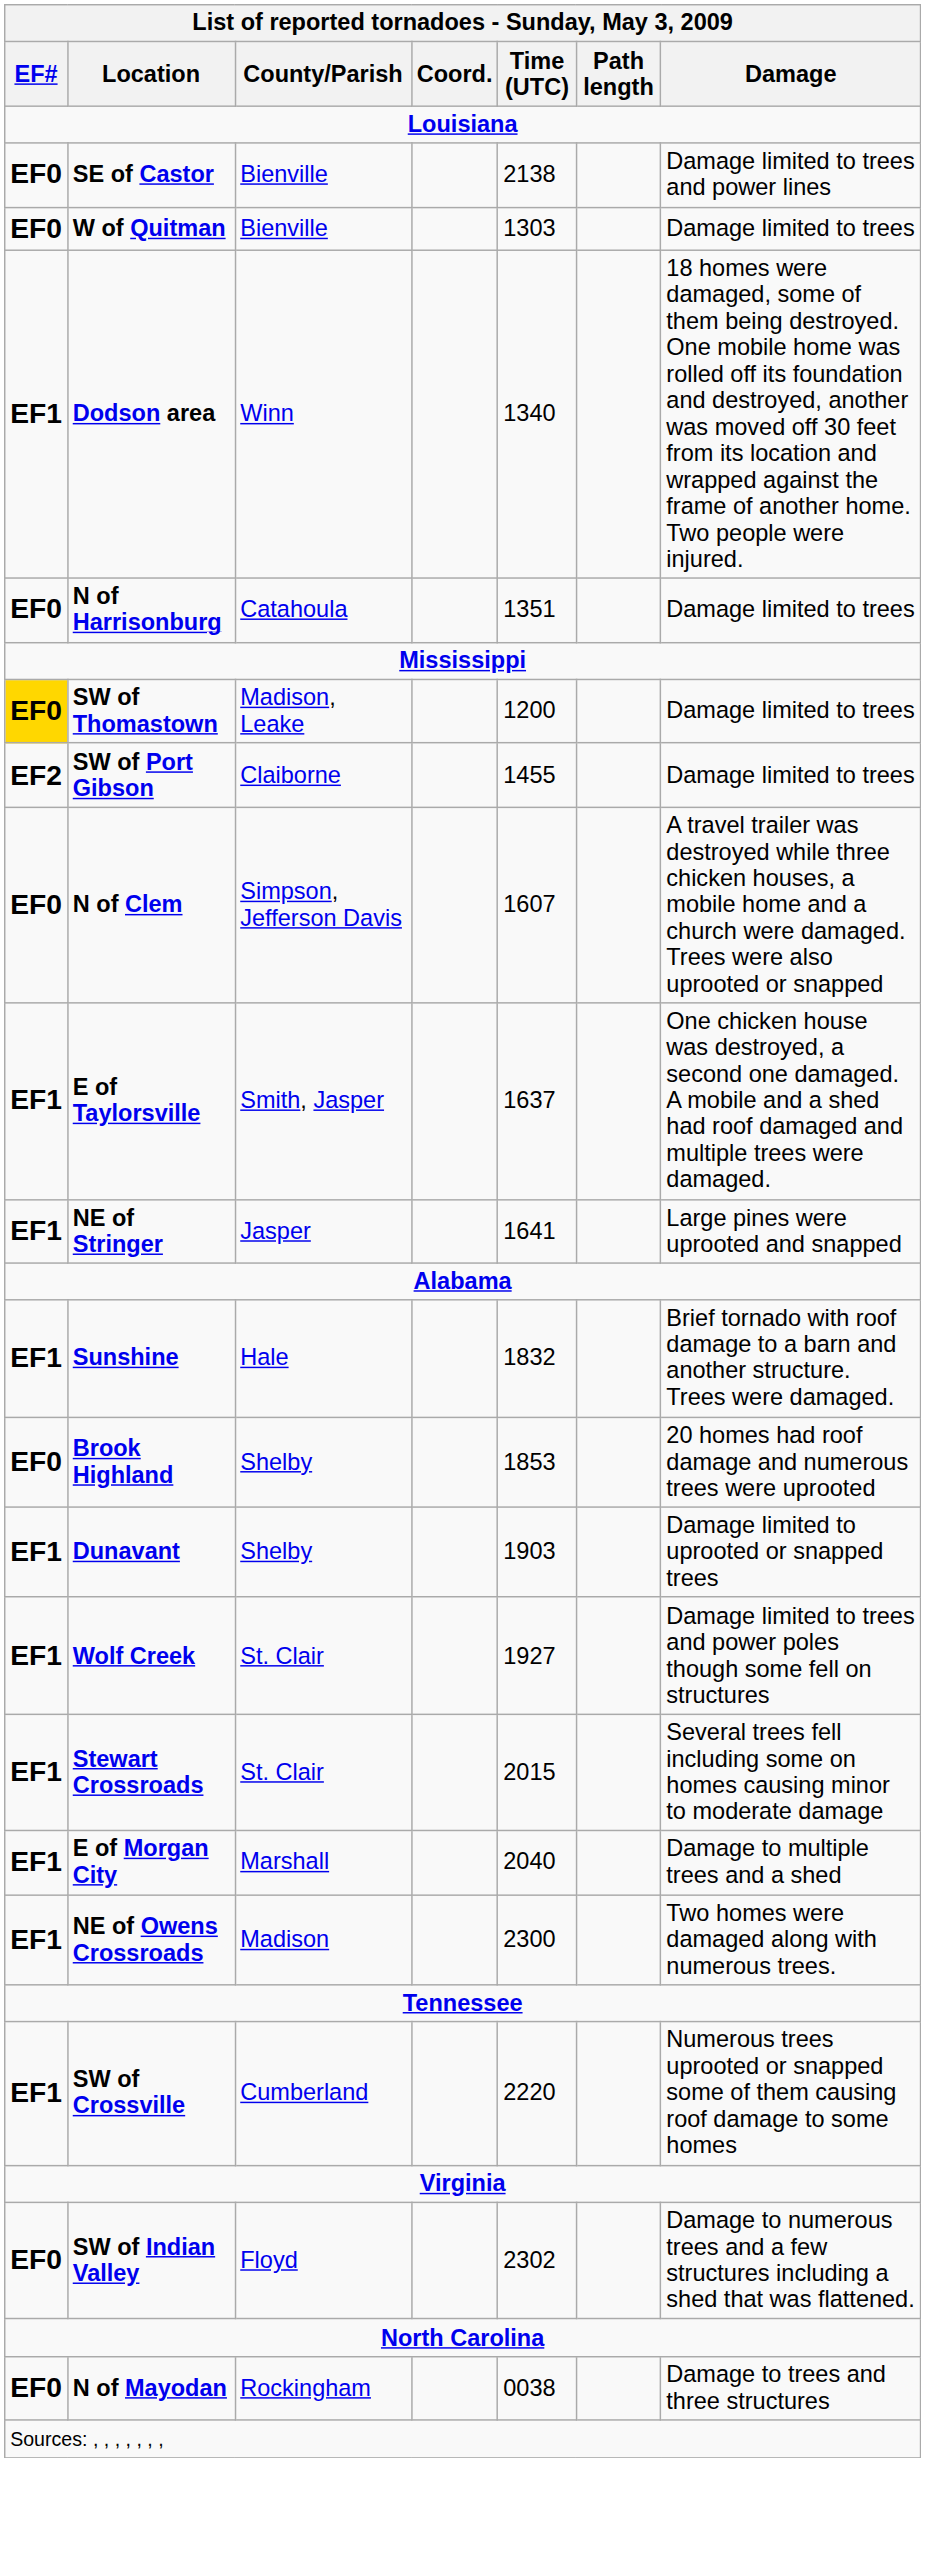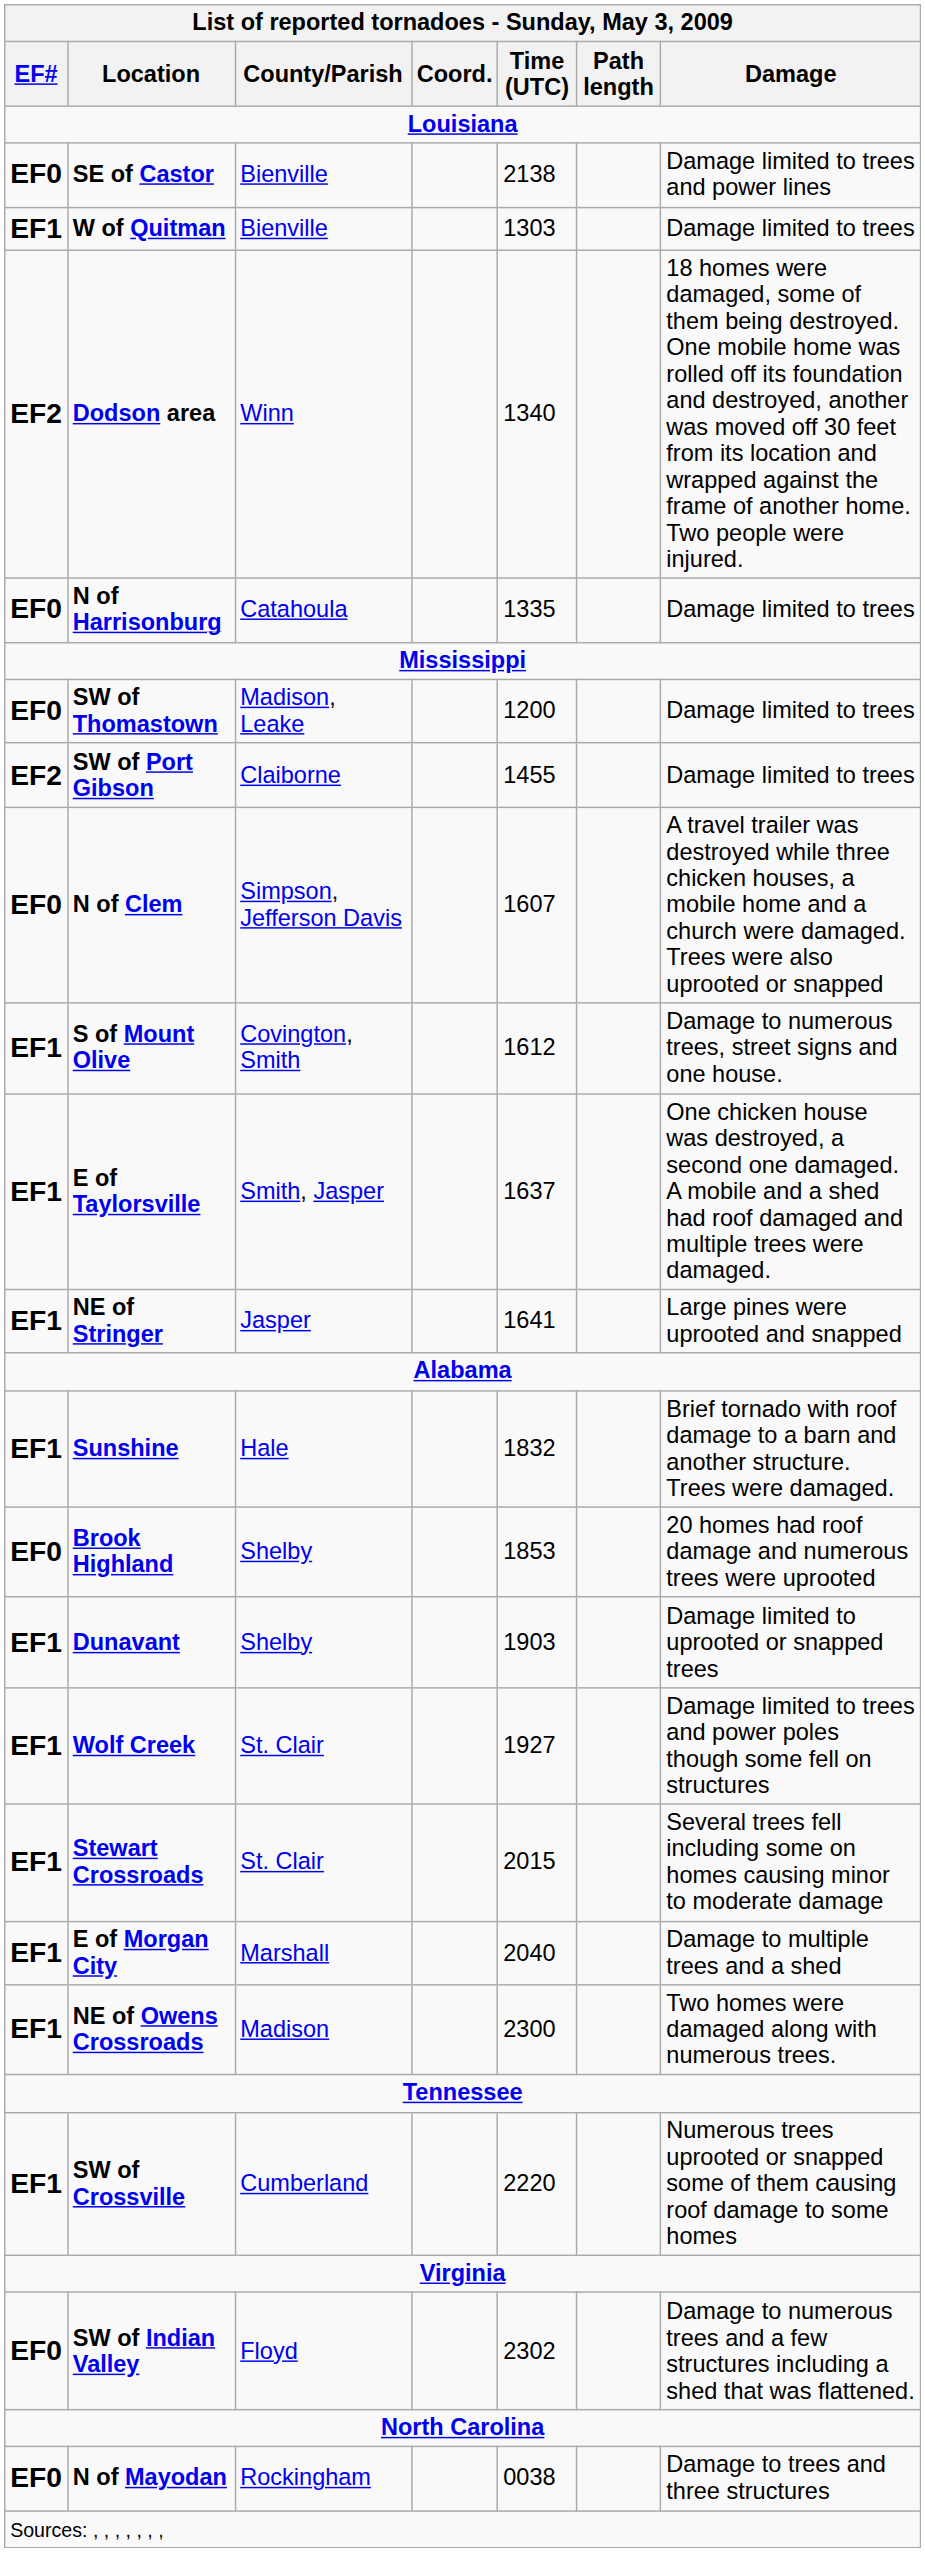(36, 228) EF0 -> (36, 228) EF1
(36, 413) EF1 -> (36, 413) EF2
(529, 610) 1351 -> (529, 610) 1335
(36, 711) gold background -> (36, 711) no background
+ row: (133, 1047)
